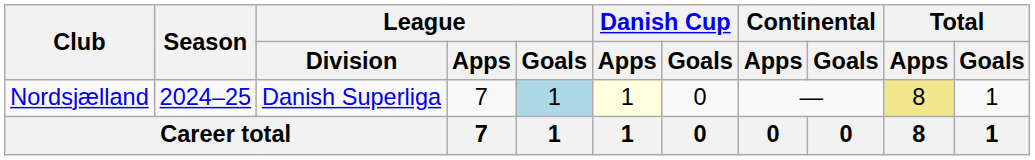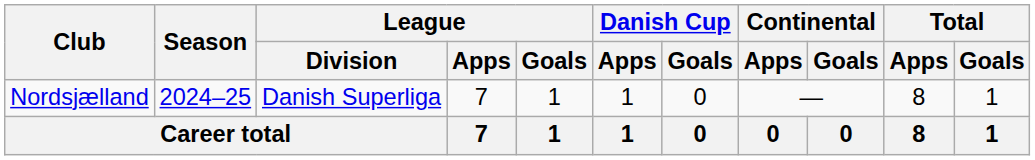(554, 97) lightblue background -> (554, 97) no background
(627, 97) lightyellow background -> (627, 97) no background
(919, 97) khaki background -> (919, 97) no background
